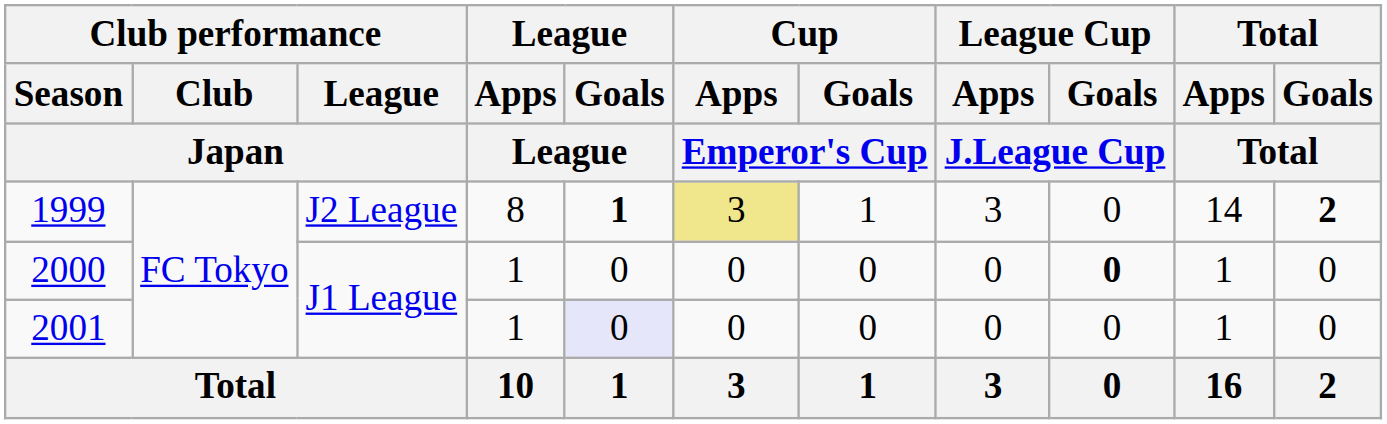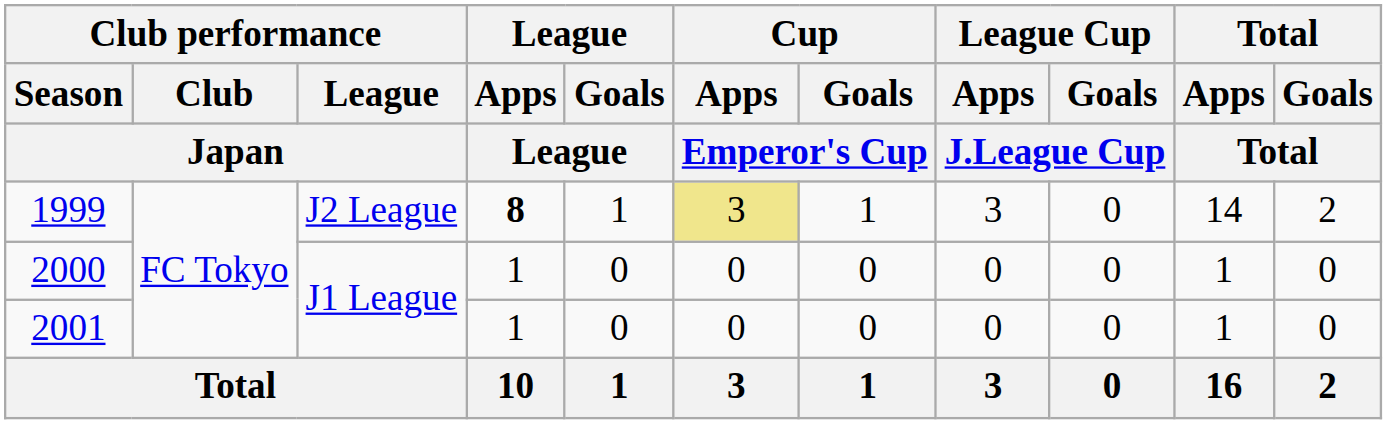(515, 210) normal -> (515, 210) bold
(619, 210) bold -> (619, 210) normal
(1327, 210) bold -> (1327, 210) normal
(1112, 269) bold -> (1112, 269) normal
(619, 328) lavender background -> (619, 328) no background
